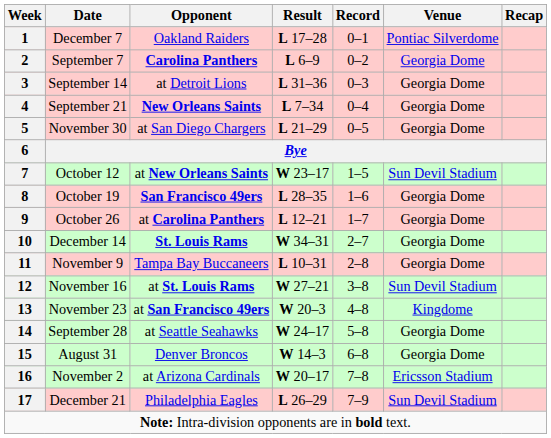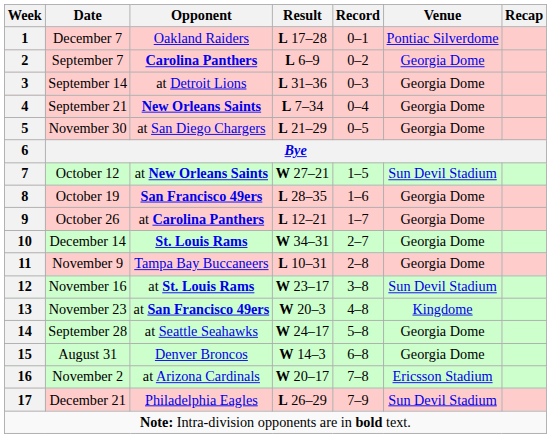(302, 173) W 23–17 -> (302, 173) W 27–21
(302, 286) W 27–21 -> (302, 286) W 23–17
